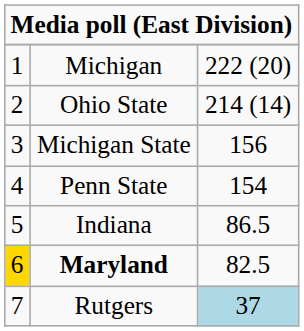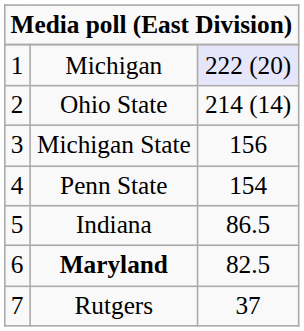(248, 64) no background -> (248, 64) lavender background
(17, 265) gold background -> (17, 265) no background
(248, 305) lightblue background -> (248, 305) no background
